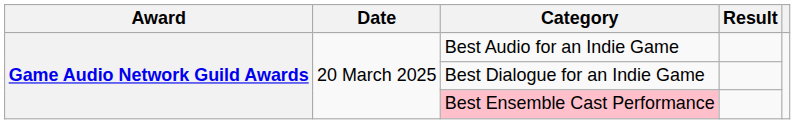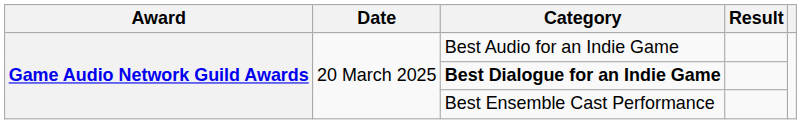(575, 75) normal -> (583, 75) bold
(580, 103) pink background -> (580, 103) no background
